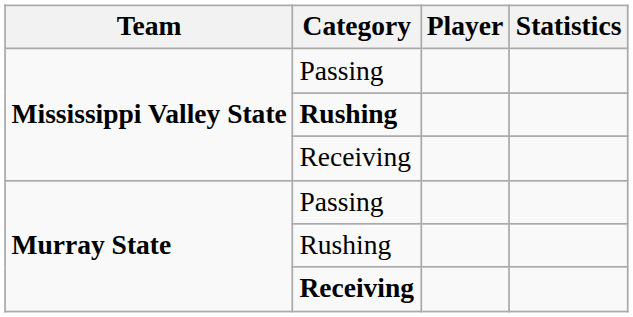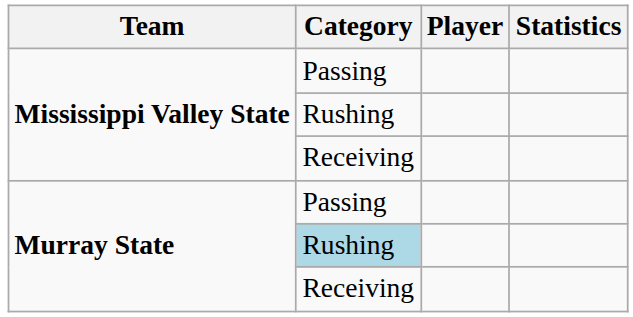(348, 114) bold -> (348, 114) normal
(345, 245) no background -> (348, 245) lightblue background
(357, 288) bold -> (358, 288) normal
